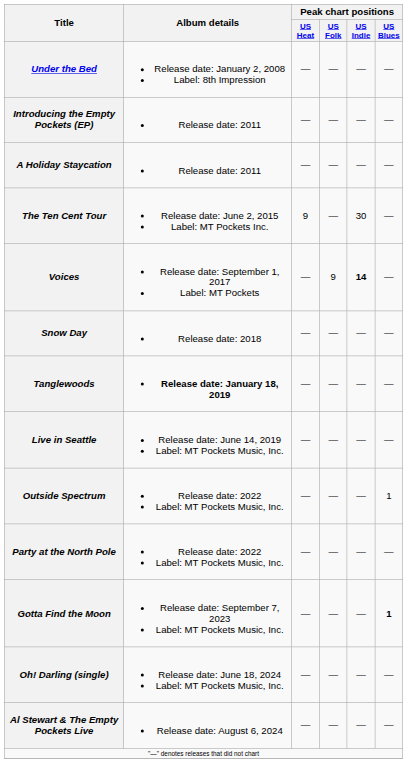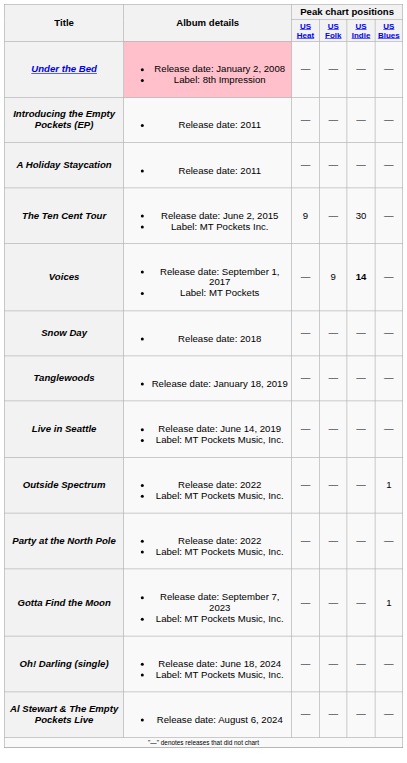(208, 75) no background -> (208, 75) pink background
(208, 389) bold -> (208, 384) normal
(389, 613) bold -> (389, 602) normal
